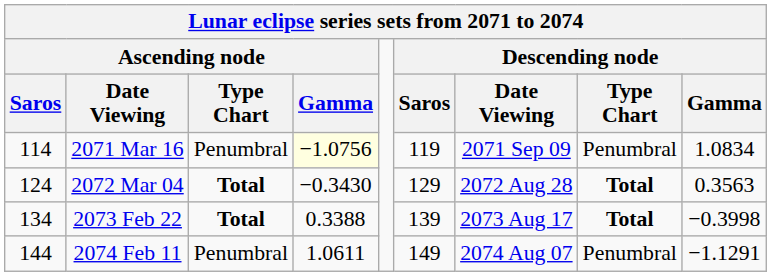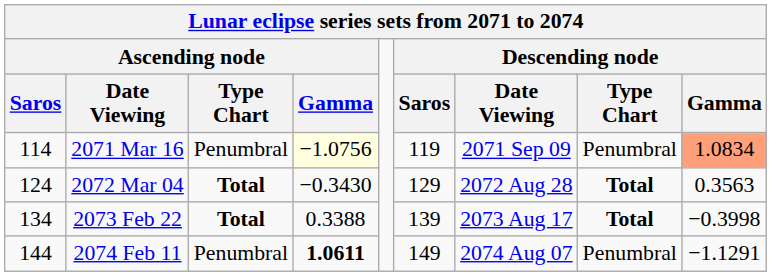(724, 149) no background -> (724, 149) lightsalmon background
(336, 253) normal -> (336, 253) bold
